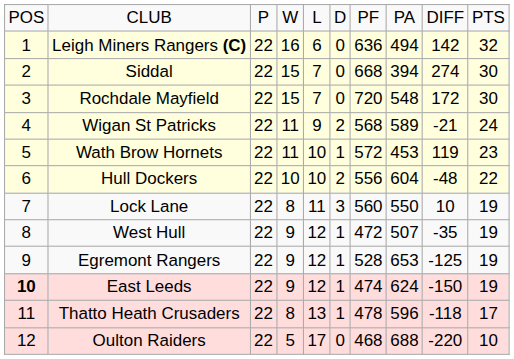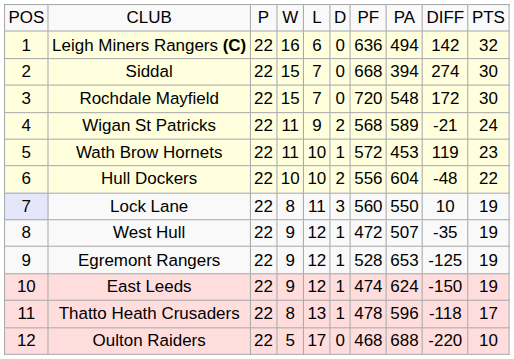(26, 206) no background -> (26, 206) lavender background
(26, 286) bold -> (26, 286) normal
